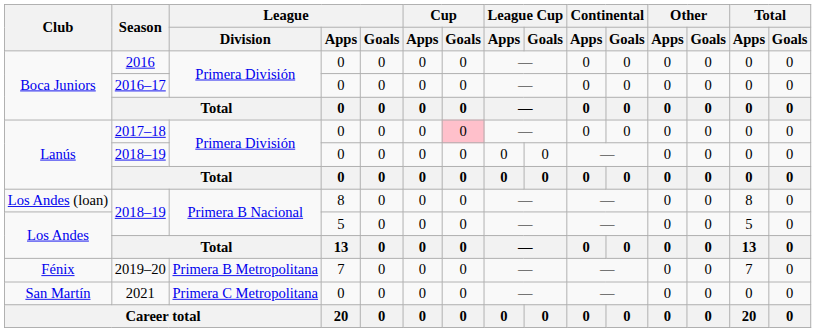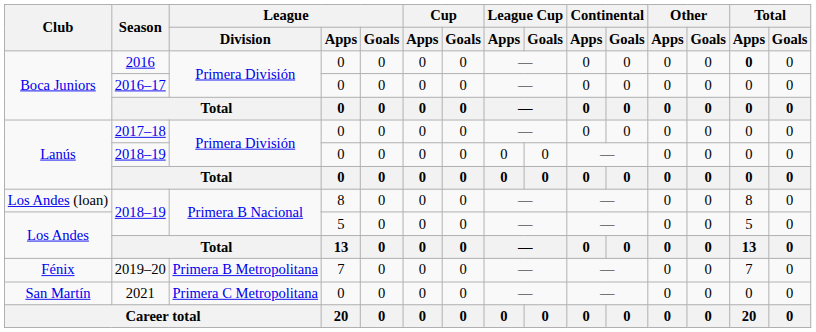(749, 62) normal -> (749, 62) bold
(463, 131) pink background -> (463, 131) no background
